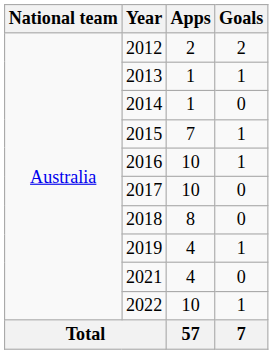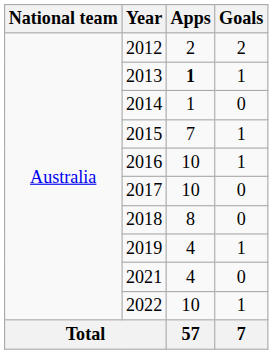(191, 76) normal -> (191, 76) bold
